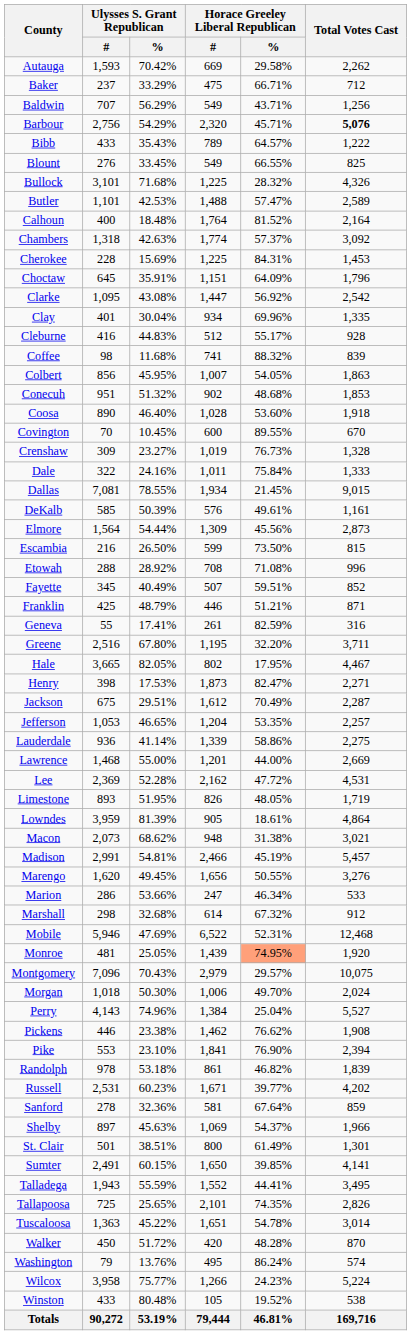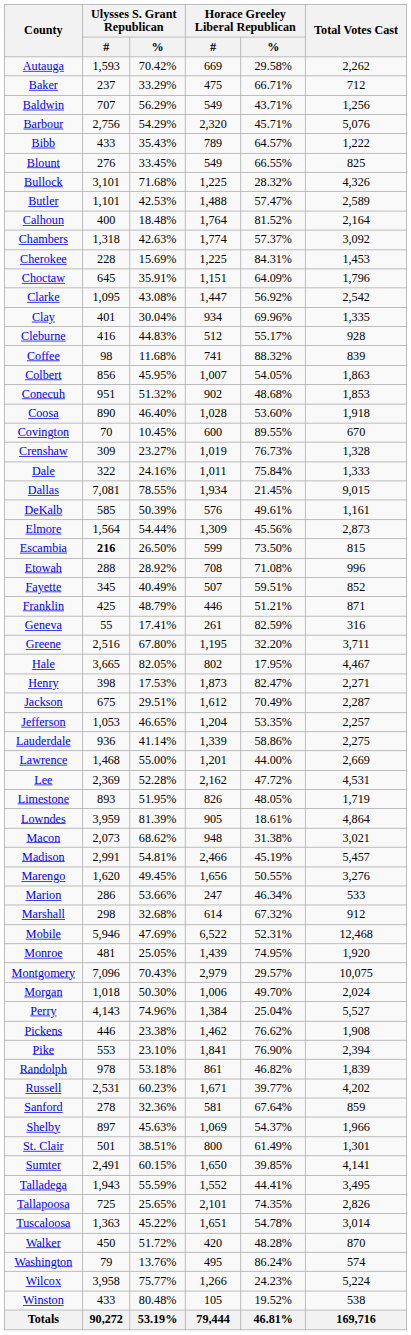(356, 124) bold -> (356, 124) normal
(106, 548) normal -> (106, 548) bold
(273, 953) lightsalmon background -> (273, 953) no background
